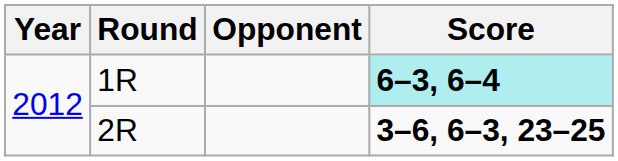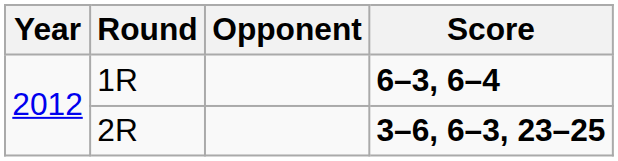(438, 79) paleturquoise background -> (438, 79) no background
